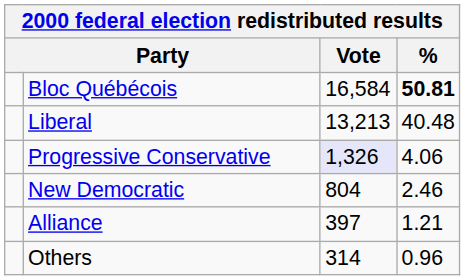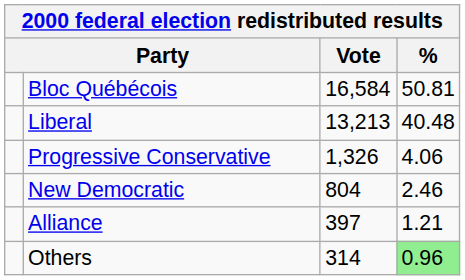(428, 88) bold -> (428, 88) normal
(352, 156) lavender background -> (352, 156) no background
(422, 257) no background -> (422, 257) lightgreen background
